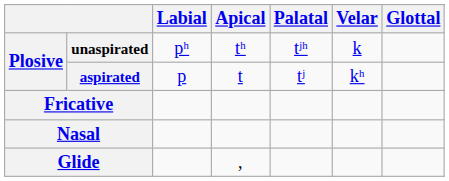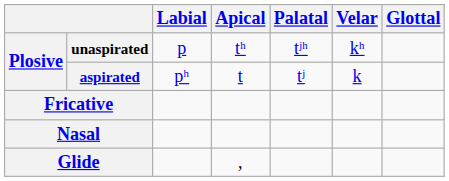(182, 47) pʰ -> (182, 47) p
(357, 47) k -> (357, 47) kʰ
(182, 76) p -> (182, 76) pʰ
(357, 76) kʰ -> (357, 76) k
